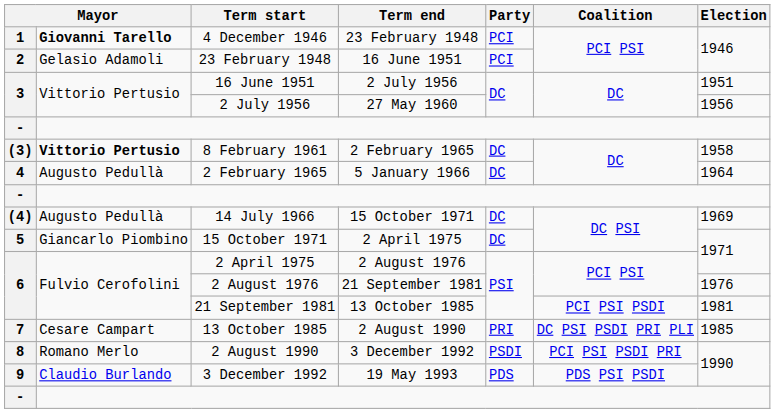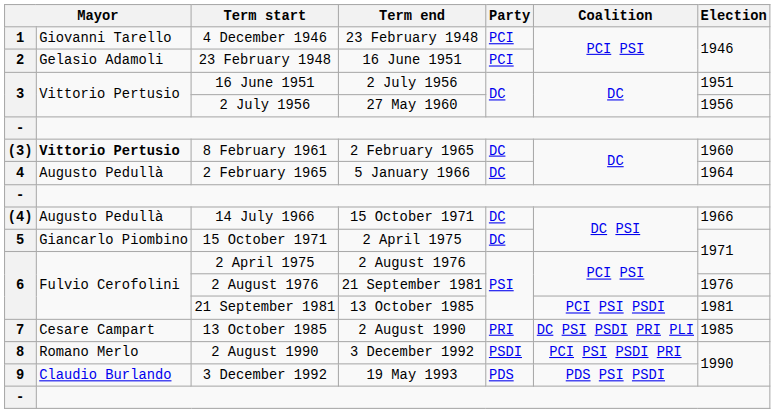(105, 38) bold -> (105, 38) normal
(717, 151) 1958 -> (717, 151) 1960
(717, 218) 1969 -> (717, 218) 1966
